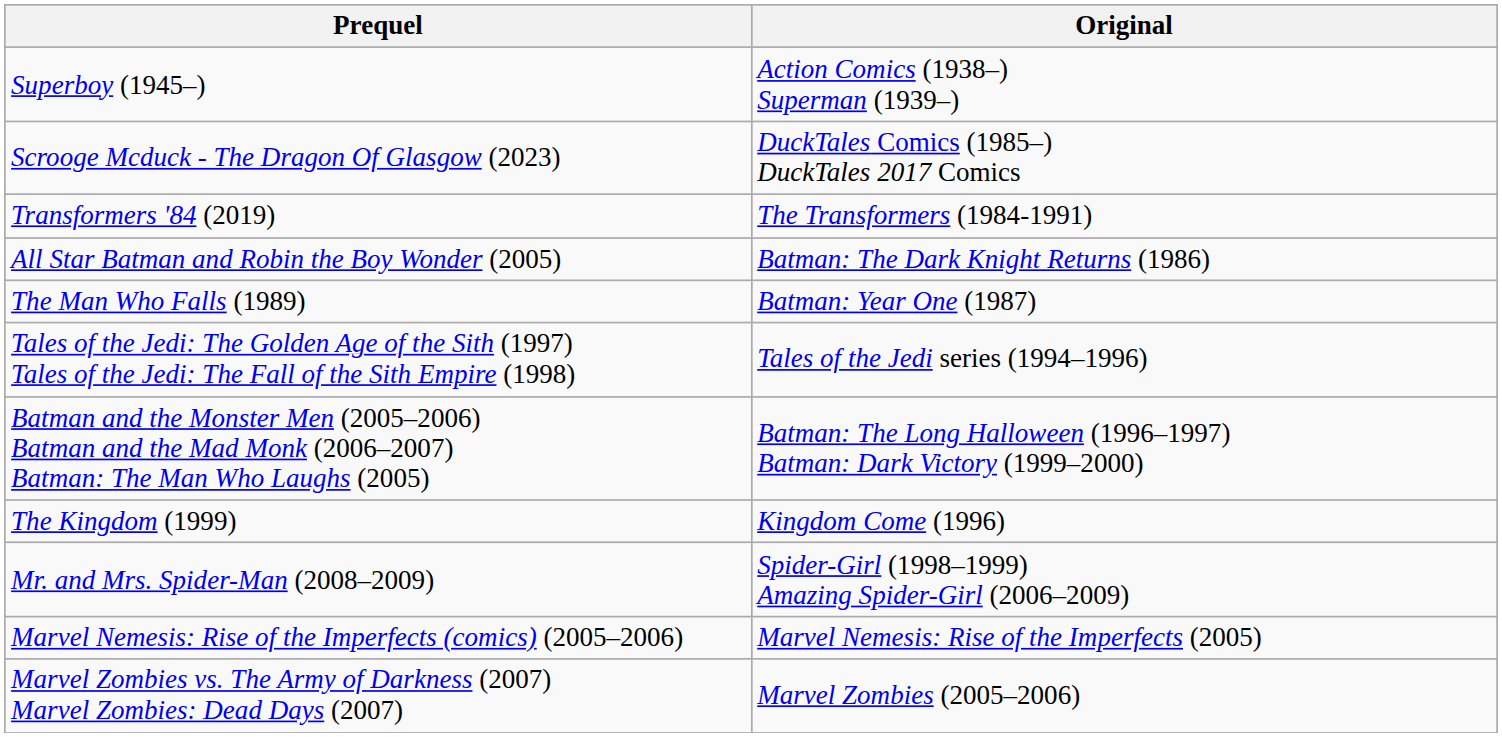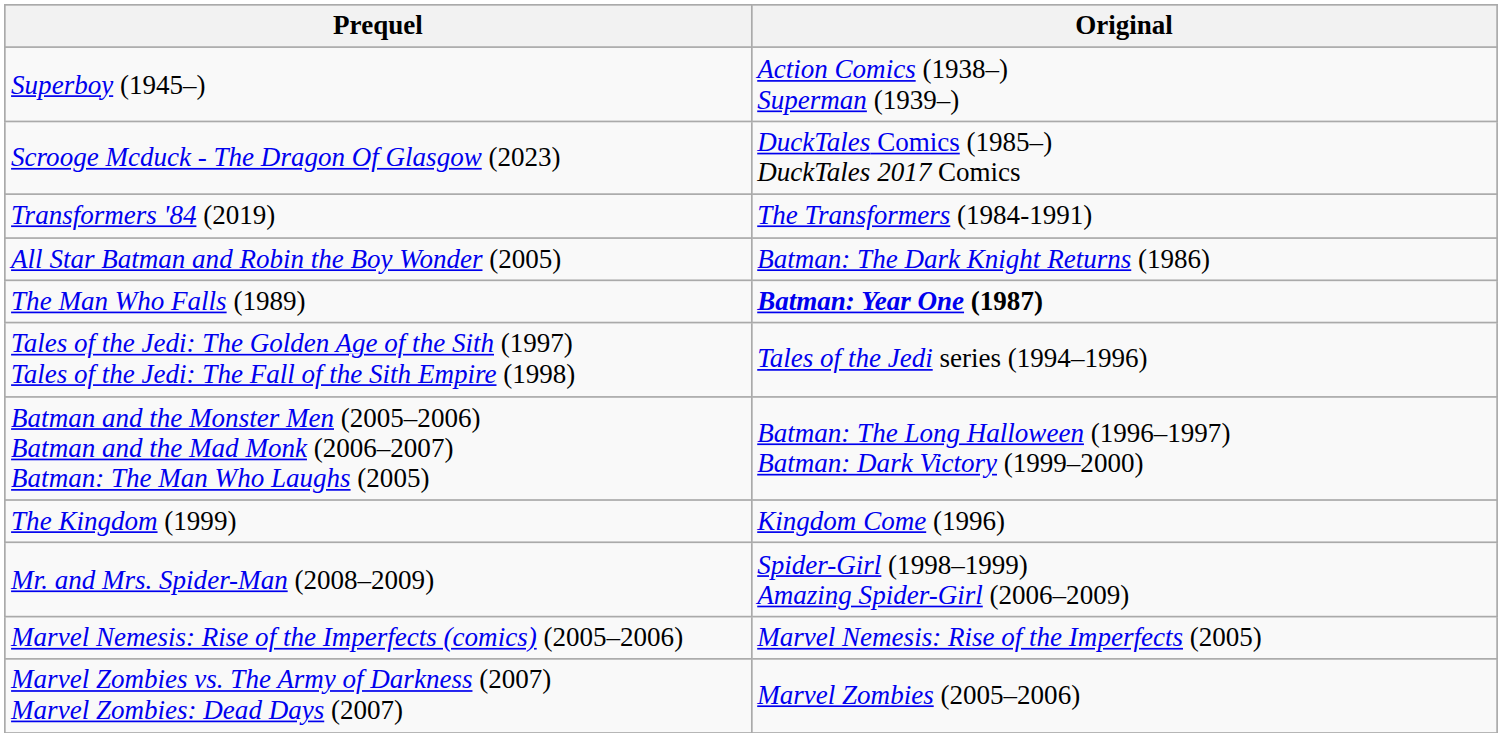(897, 301) normal -> (900, 301) bold
